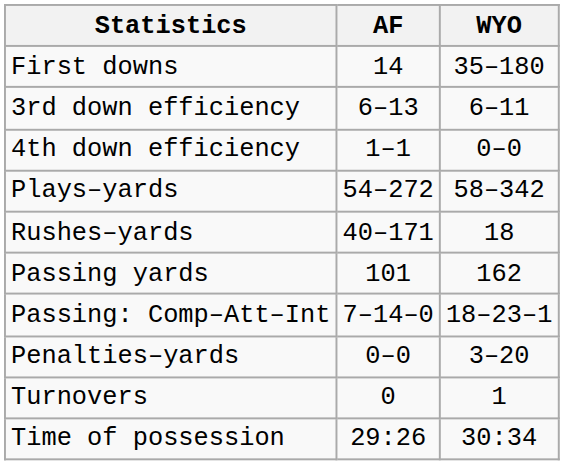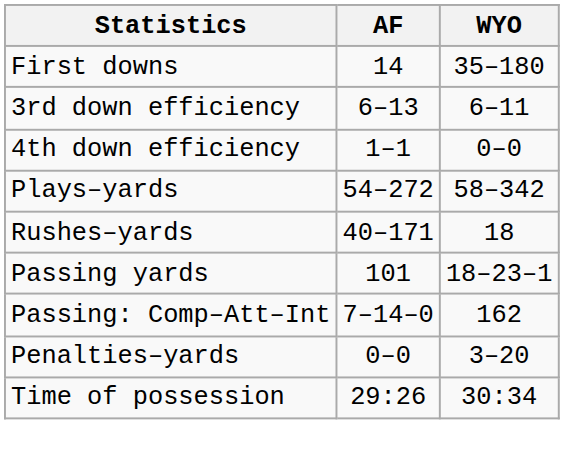(499, 274) 162 -> (499, 274) 18–23–1
(499, 315) 18–23–1 -> (499, 315) 162
- row: (79, 397)
